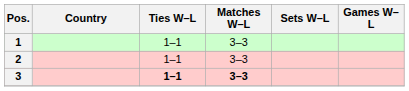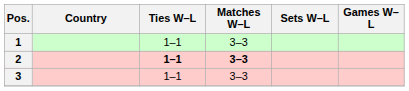(172, 59) normal -> (172, 59) bold
(239, 59) normal -> (239, 59) bold
(172, 77) bold -> (172, 77) normal
(239, 77) bold -> (239, 77) normal
